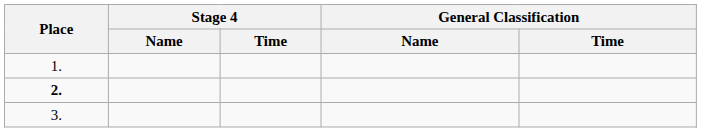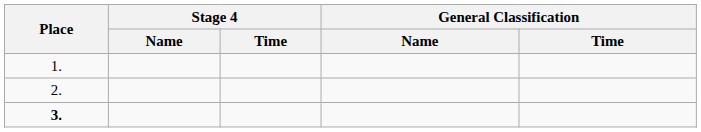(56, 90) bold -> (56, 90) normal
(56, 115) normal -> (56, 115) bold
